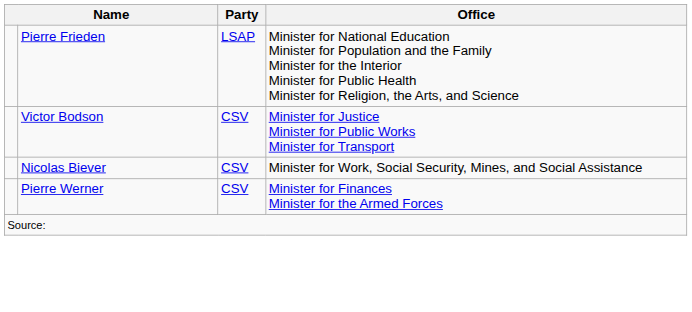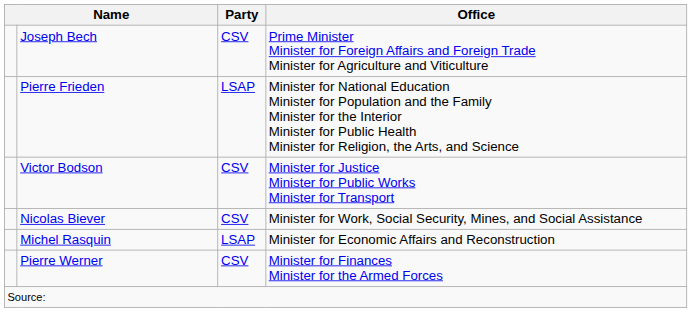+ row: (59, 36)
+ row: (66, 239)
